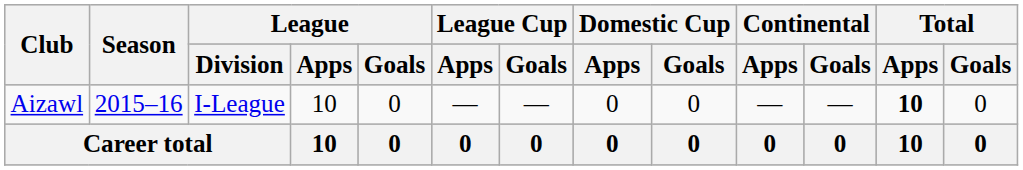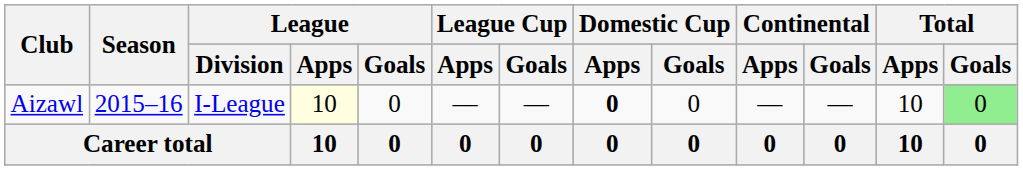(324, 104) no background -> (324, 104) lightyellow background
(612, 104) normal -> (612, 104) bold
(910, 104) bold -> (910, 104) normal
(981, 104) no background -> (981, 104) lightgreen background
